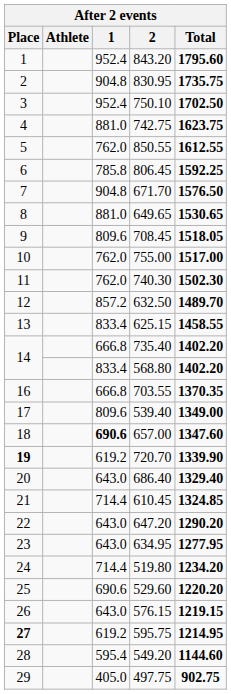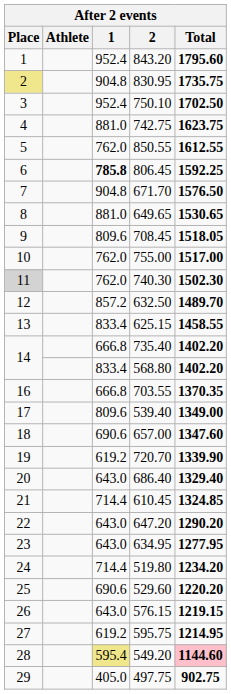(23, 81) no background -> (23, 81) khaki background
(111, 170) normal -> (111, 170) bold
(23, 280) no background -> (23, 280) lightgrey background
(111, 434) bold -> (111, 434) normal
(23, 457) bold -> (23, 457) normal
(23, 633) bold -> (23, 633) normal
(111, 655) no background -> (111, 655) khaki background
(201, 655) no background -> (201, 655) pink background
